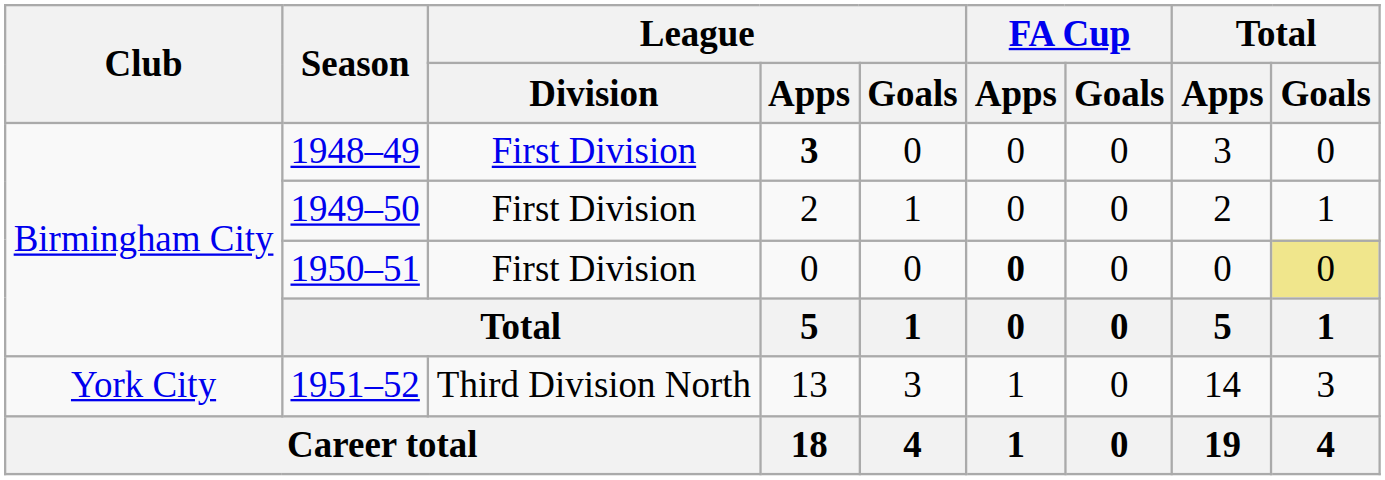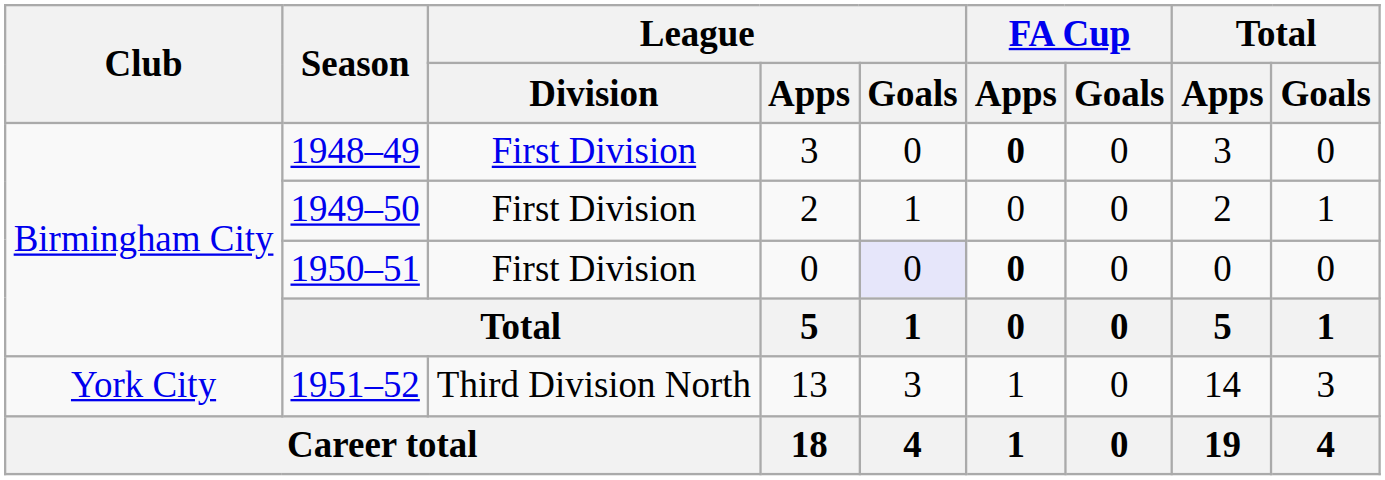(809, 151) bold -> (809, 151) normal
(1016, 151) normal -> (1016, 151) bold
(912, 268) no background -> (912, 268) lavender background
(1326, 268) khaki background -> (1326, 268) no background
